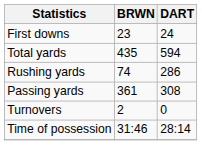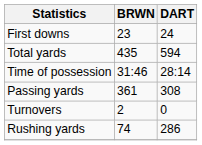rows swapped: (46, 72) <-> (59, 130)
